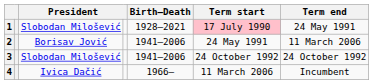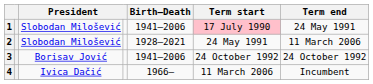(160, 27) 1928–2021 -> (160, 27) 1941–2006
(71, 42) Borisav Jović -> (71, 42) Slobodan Milošević
(160, 42) 1941–2006 -> (160, 42) 1928–2021
(71, 57) Slobodan Milošević -> (71, 57) Borisav Jović
